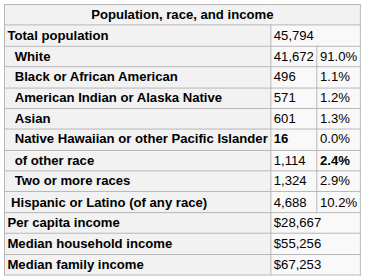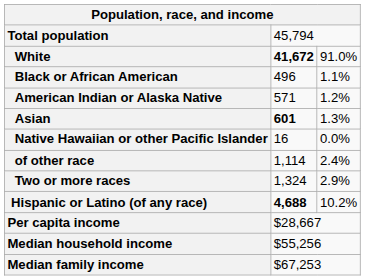(294, 56) normal -> (294, 56) bold
(285, 118) normal -> (285, 118) bold
(281, 139) bold -> (281, 139) normal
(335, 160) bold -> (335, 160) normal
(290, 202) normal -> (290, 202) bold
